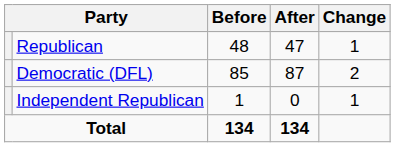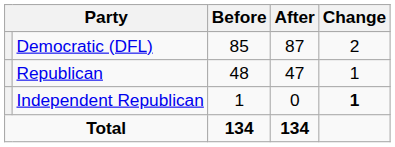rows swapped: (85, 73) <-> (60, 45)
(354, 100) normal -> (354, 100) bold
